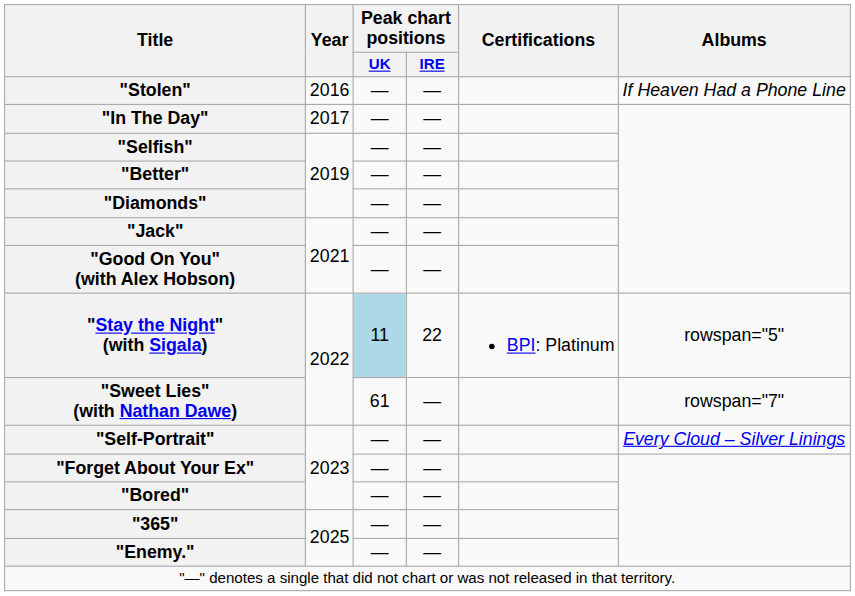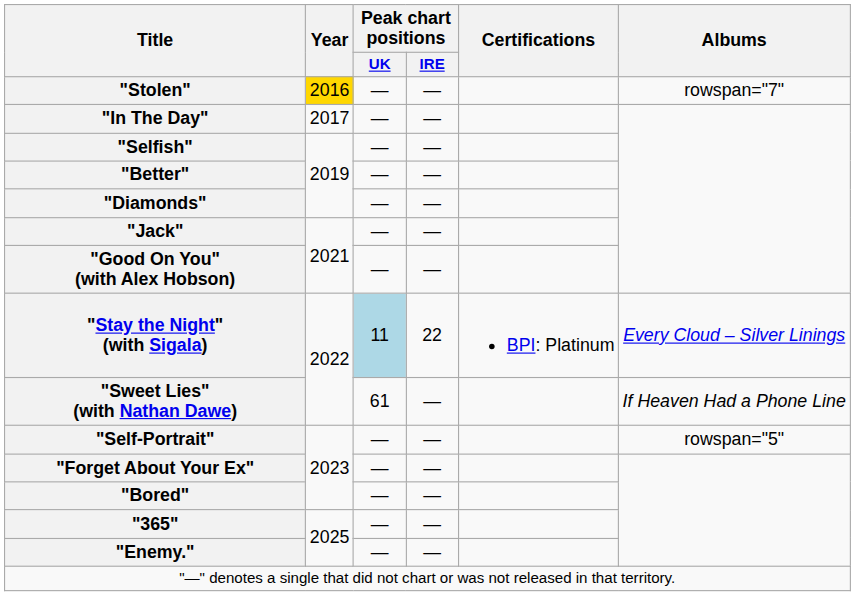(330, 90) no background -> (330, 90) gold background
(734, 90) If Heaven Had a Phone Line -> (734, 90) rowspan="7"
(734, 335) rowspan="5" -> (734, 335) Every Cloud – Silver Linings
(734, 401) rowspan="7" -> (734, 401) If Heaven Had a Phone Line
(734, 439) Every Cloud – Silver Linings -> (734, 439) rowspan="5"
